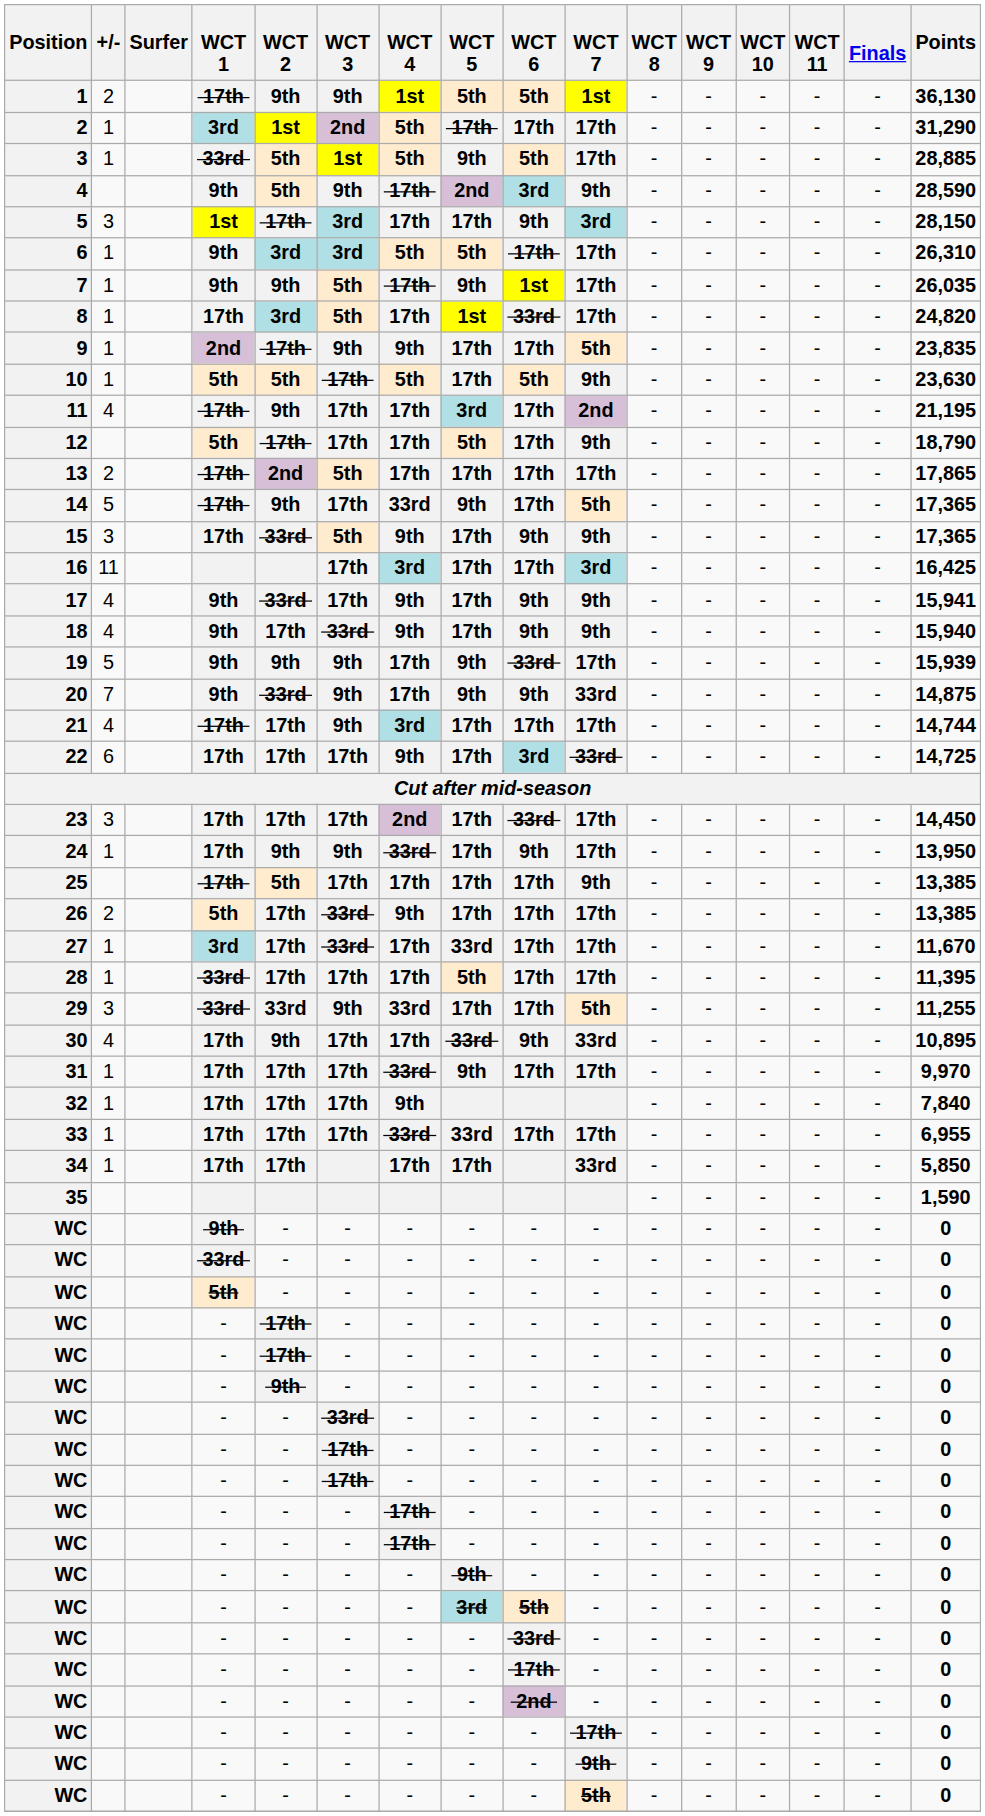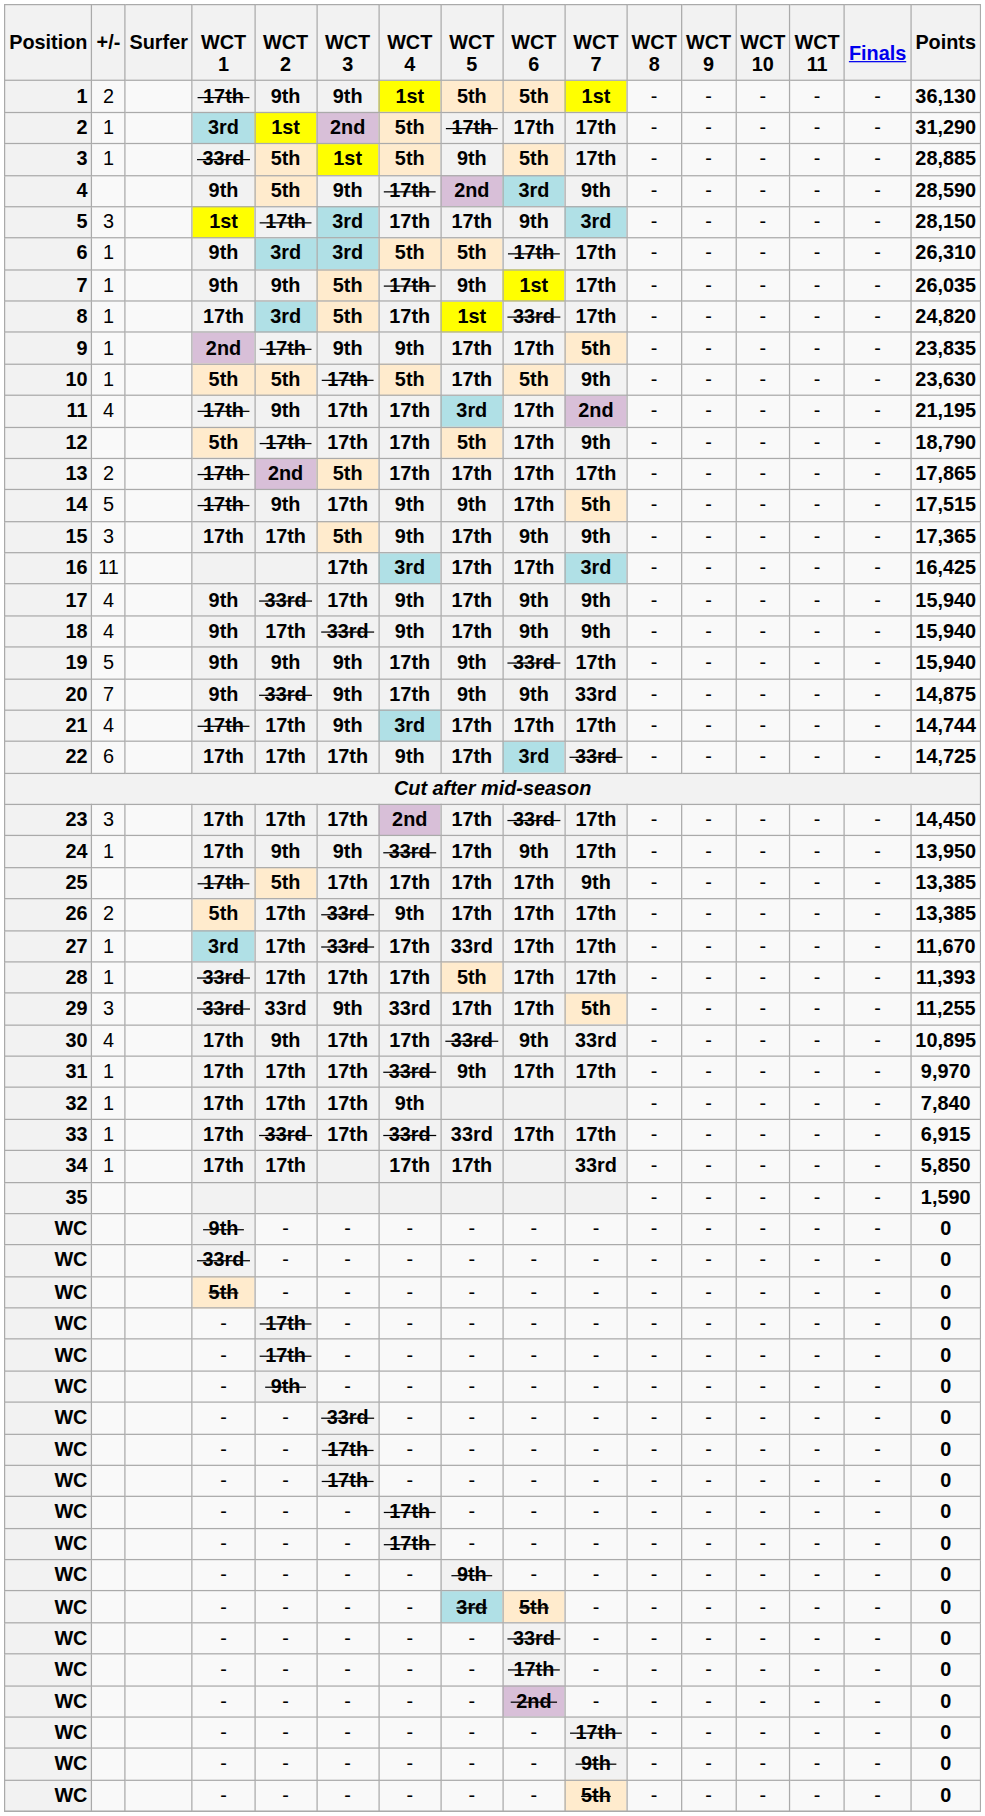(410, 505) 33rd -> (410, 505) 9th
(946, 505) 17,365 -> (946, 505) 17,515
(286, 536) 33rd -> (286, 536) 17th
(946, 599) 15,941 -> (946, 599) 15,940
(946, 662) 15,939 -> (946, 662) 15,940
(946, 977) 11,395 -> (946, 977) 11,393
(286, 1134) 17th -> (286, 1134) 33rd
(946, 1134) 6,955 -> (946, 1134) 6,915
